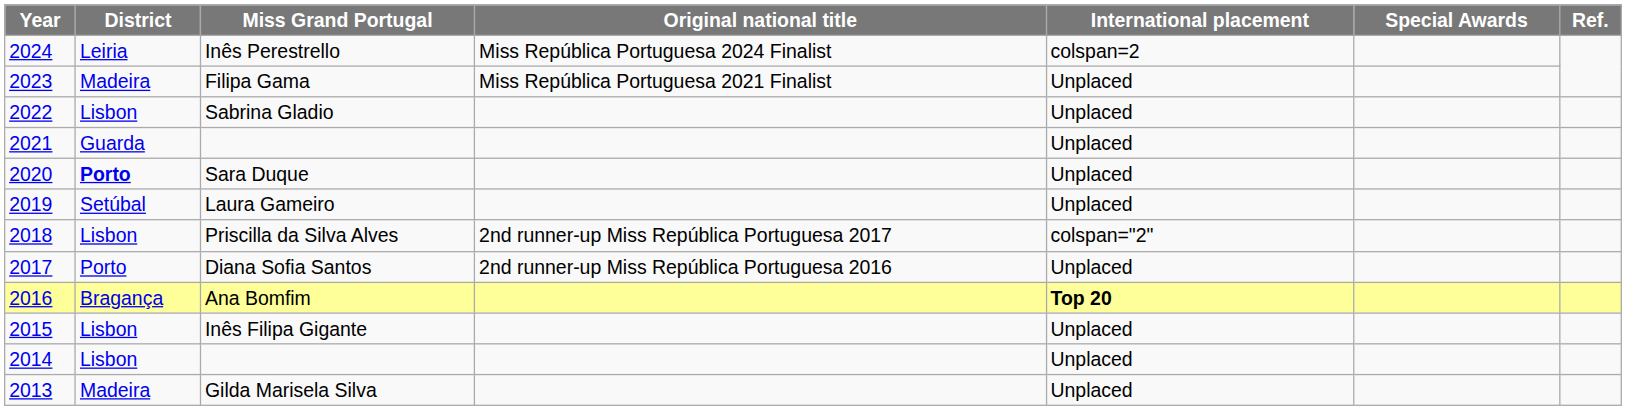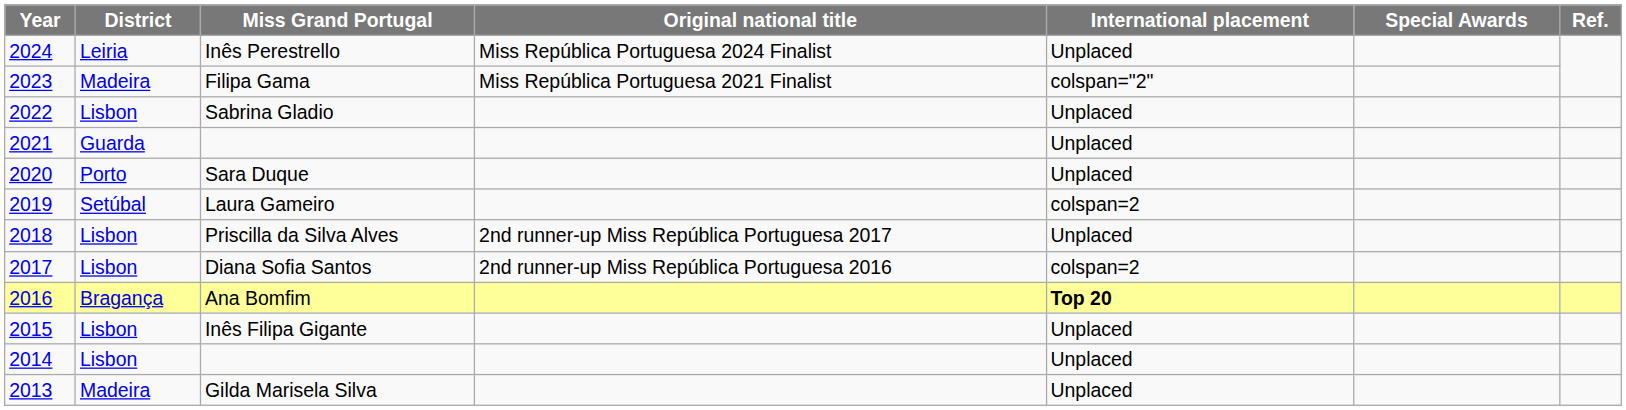(1095, 51) colspan=2 -> (1092, 51) Unplaced
(1092, 82) Unplaced -> (1102, 82) colspan="2"
(105, 174) bold -> (103, 174) normal
(1092, 205) Unplaced -> (1095, 205) colspan=2
(1102, 236) colspan="2" -> (1092, 236) Unplaced
(103, 267) Porto -> (109, 267) Lisbon
(1092, 267) Unplaced -> (1095, 267) colspan=2
